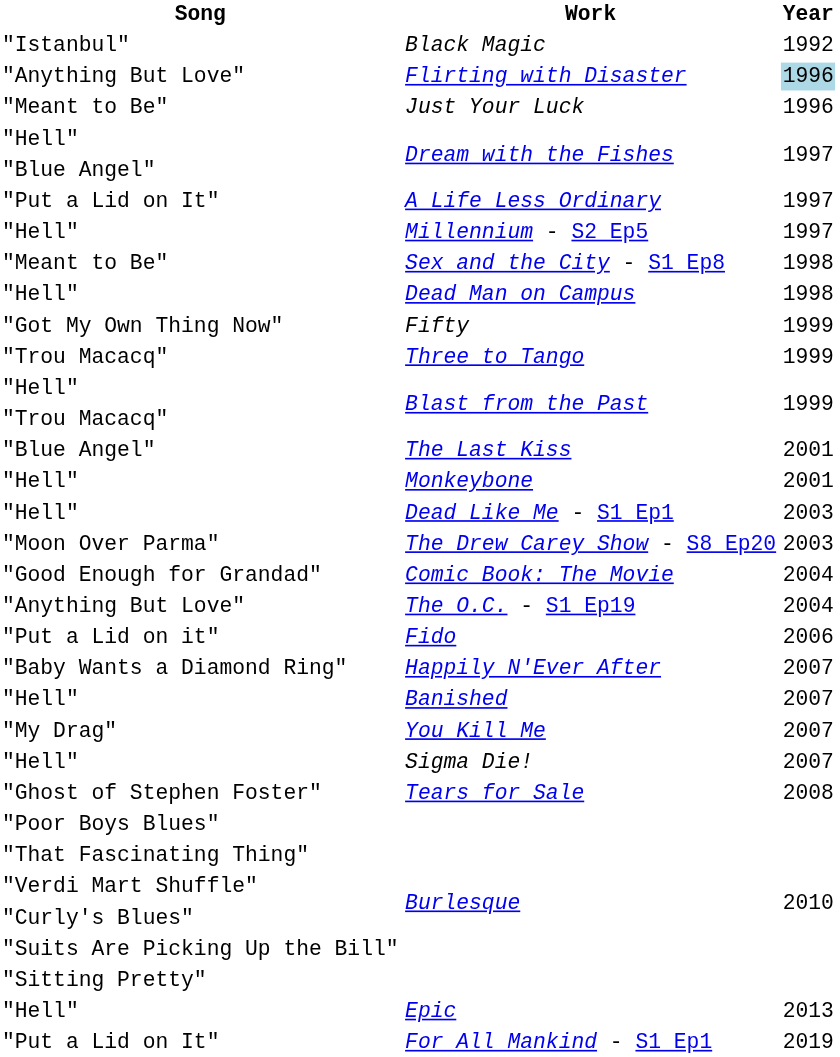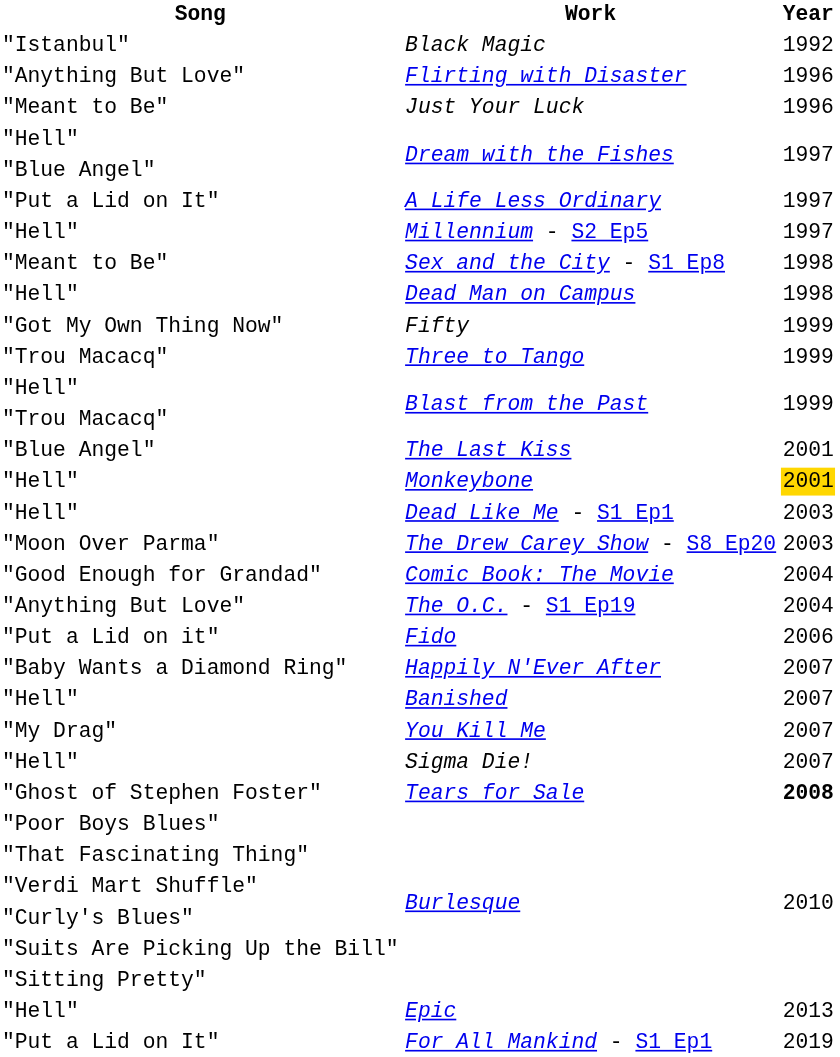(808, 77) lightblue background -> (808, 77) no background
(808, 482) no background -> (808, 482) gold background
(808, 793) normal -> (808, 793) bold
